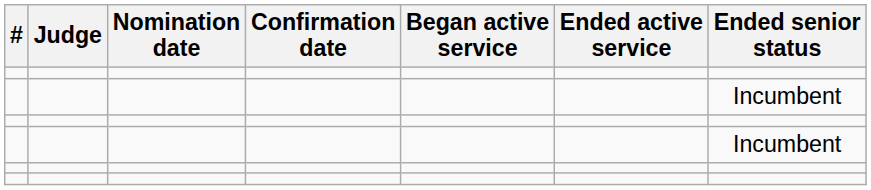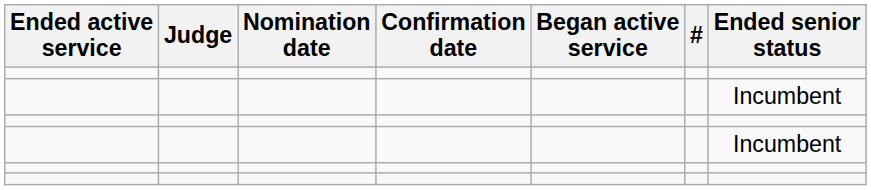columns swapped: (17, 35) <-> (631, 35)
